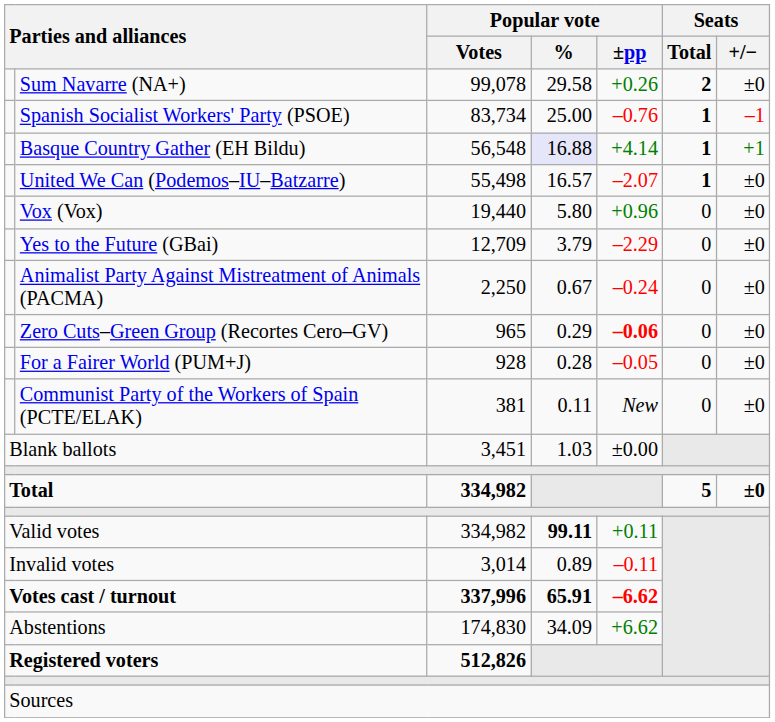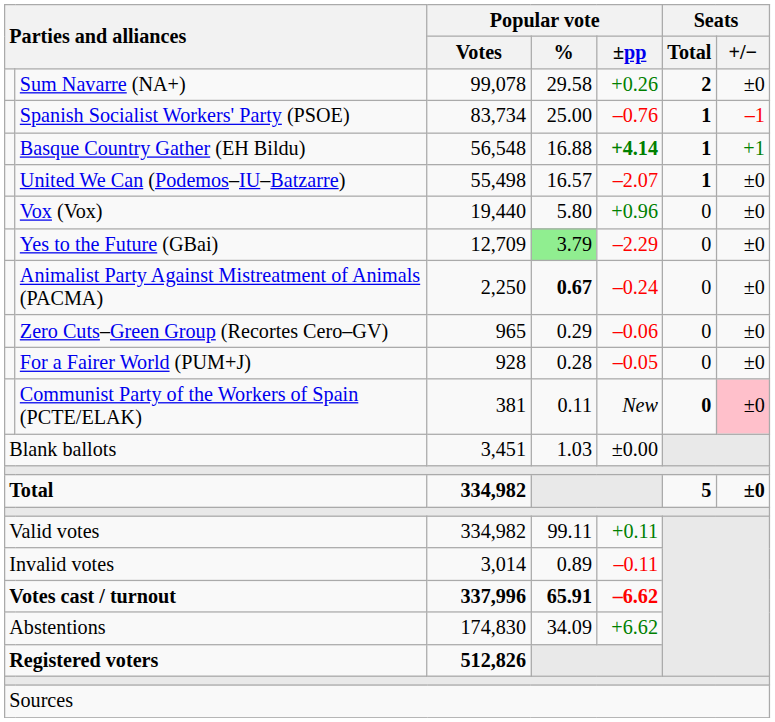(569, 148) lavender background -> (569, 148) no background
(635, 148) normal -> (635, 148) bold
(574, 244) no background -> (574, 244) lightgreen background
(574, 287) normal -> (574, 287) bold
(635, 330) bold -> (635, 330) normal
(706, 406) normal -> (706, 406) bold
(754, 406) no background -> (754, 406) pink background
(570, 532) bold -> (570, 532) normal
